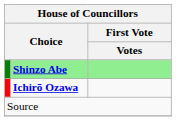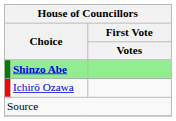(46, 88) bold -> (43, 88) normal
